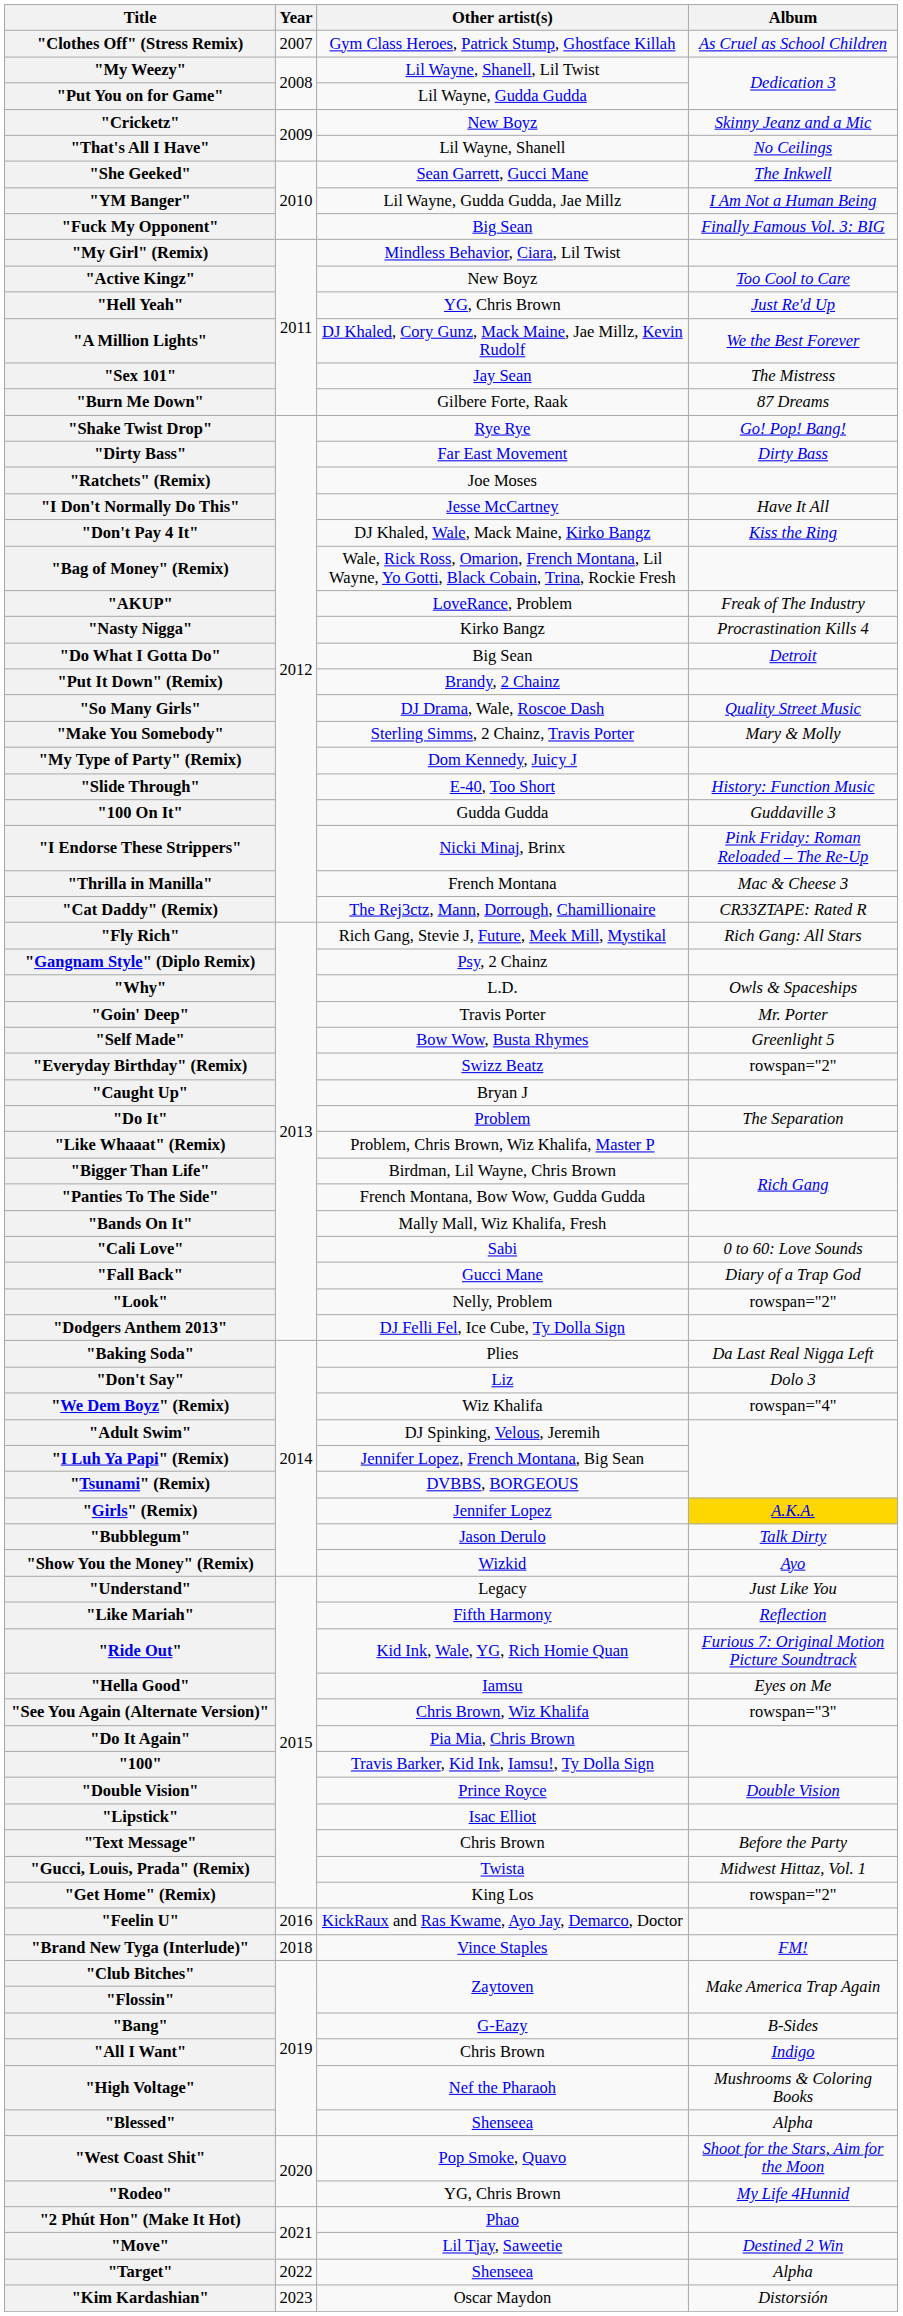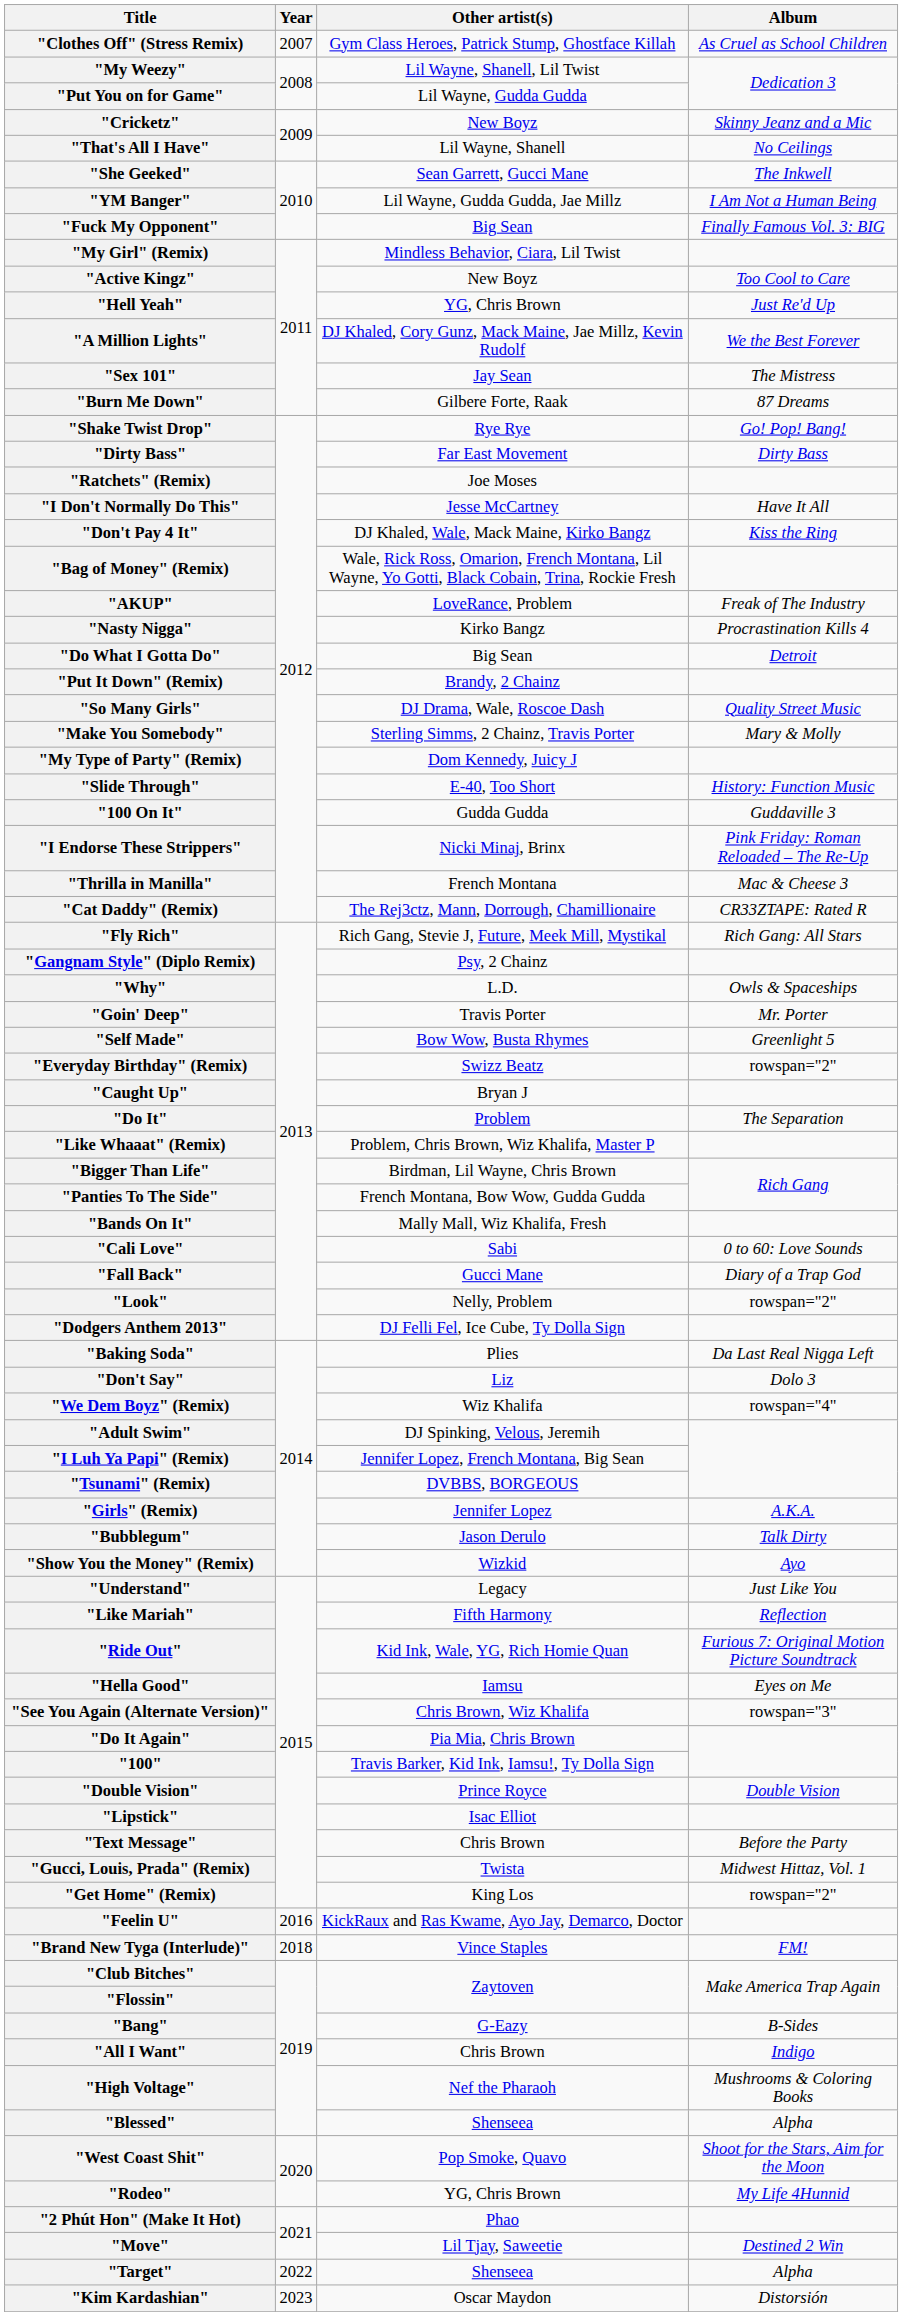(793, 1510) gold background -> (793, 1510) no background
